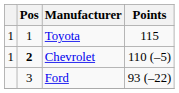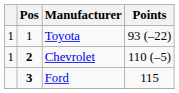(149, 36) 115 -> (149, 36) 93 (–22)
(29, 78) normal -> (29, 78) bold
(149, 78) 93 (–22) -> (149, 78) 115
